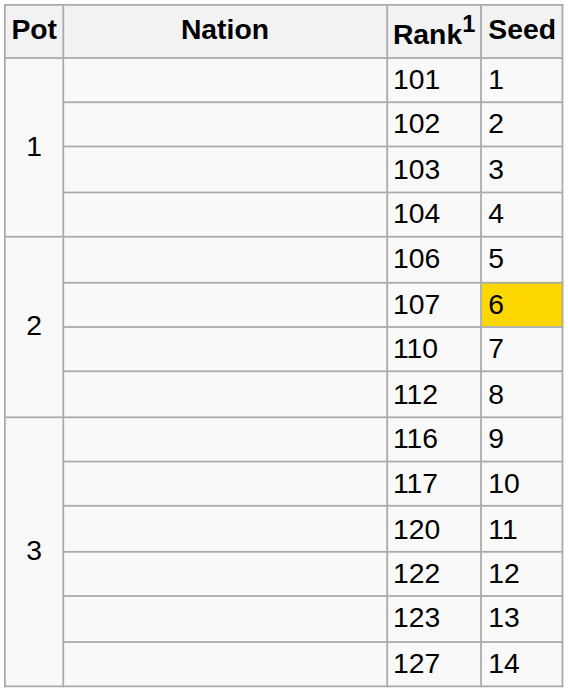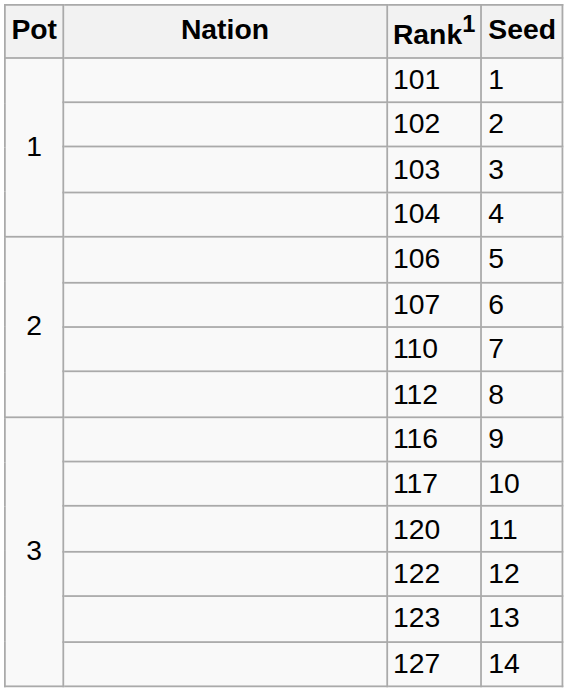(496, 304) gold background -> (496, 304) no background
